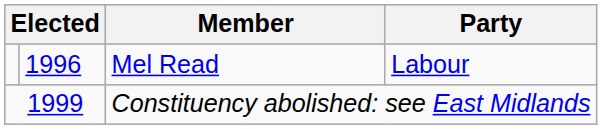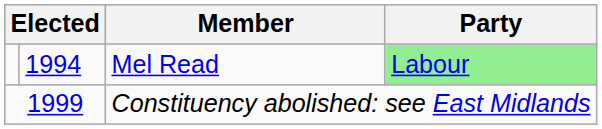(53, 64) 1996 -> (53, 64) 1994
(430, 64) no background -> (430, 64) lightgreen background
